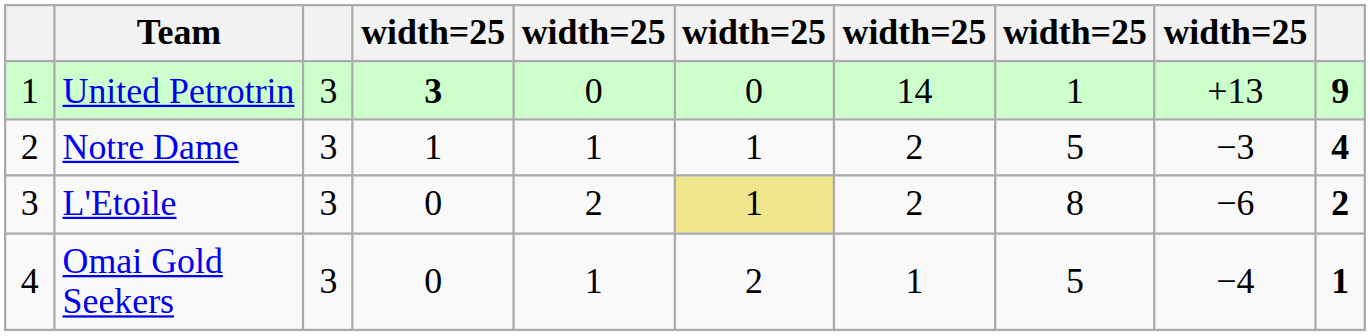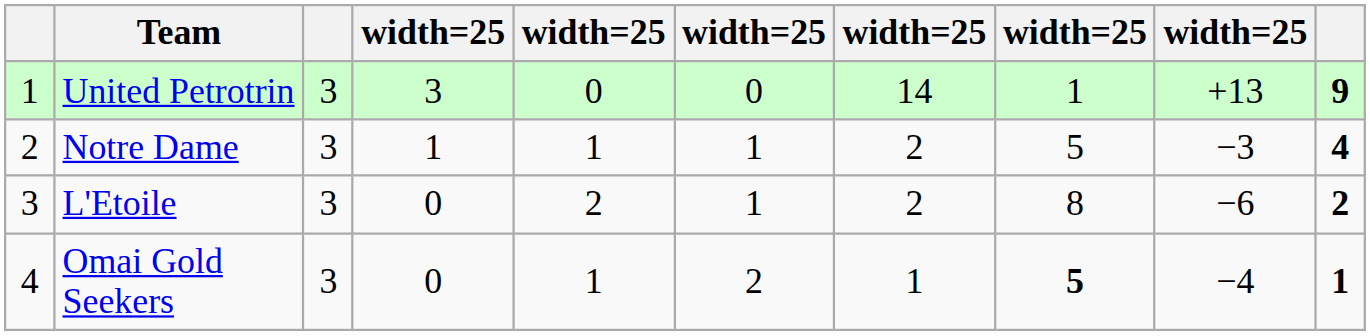(433, 89) bold -> (433, 89) normal
(754, 203) khaki background -> (754, 203) no background
(1075, 280) normal -> (1075, 280) bold
